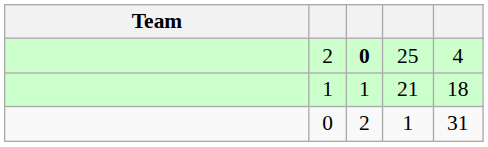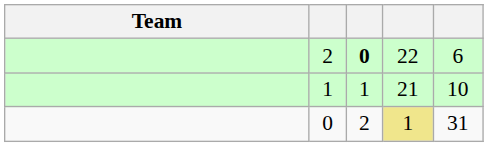(408, 55) 25 -> (408, 55) 22
(458, 55) 4 -> (458, 55) 6
(458, 89) 18 -> (458, 89) 10
(408, 123) no background -> (408, 123) khaki background
